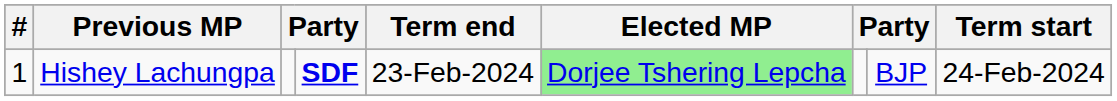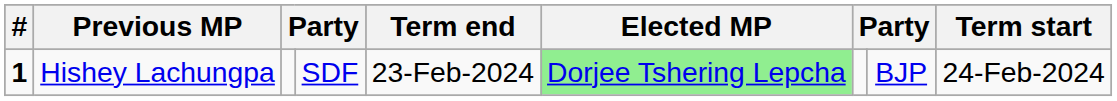(19, 71) normal -> (19, 71) bold
(330, 71) bold -> (330, 71) normal
